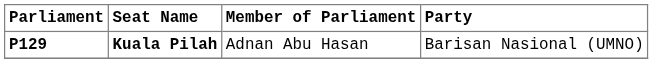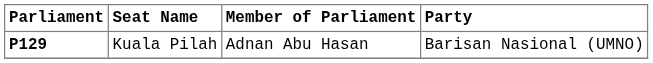(165, 45) bold -> (165, 45) normal
